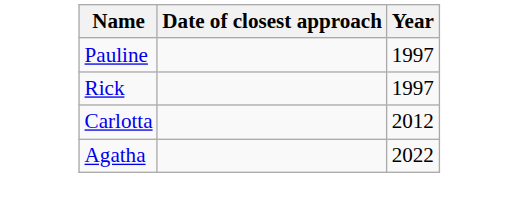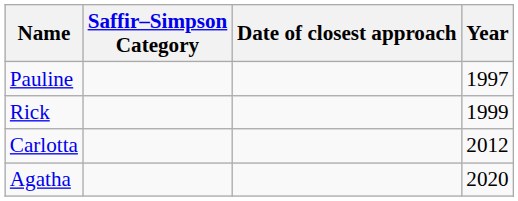+ column: (157, 33)
(413, 88) 1997 -> (487, 111) 1999
(413, 155) 2022 -> (487, 178) 2020
